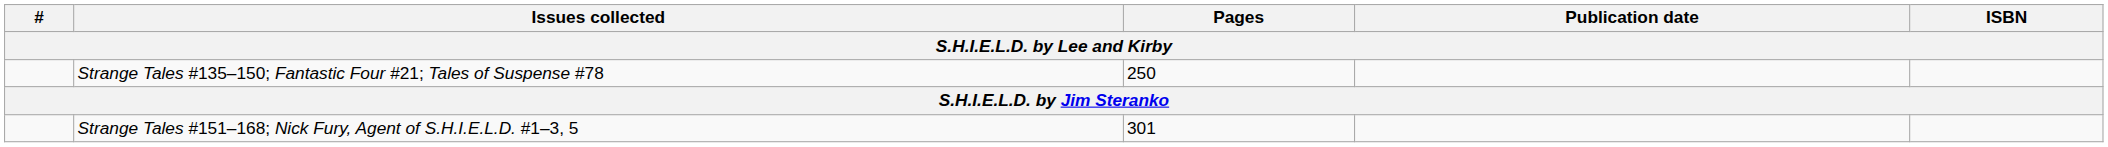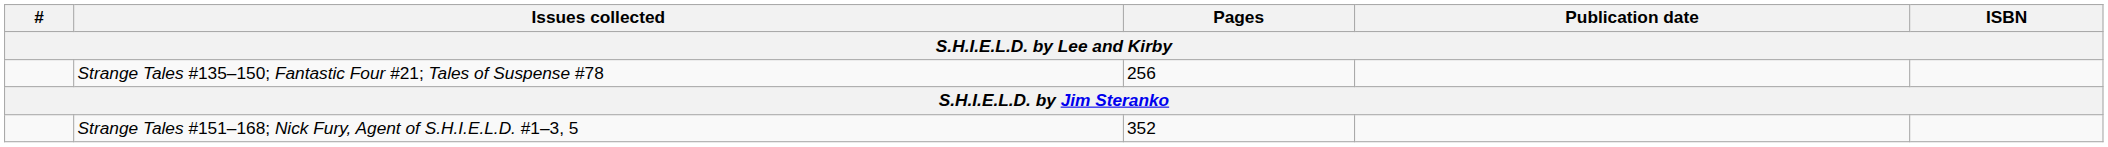(1141, 73) 250 -> (1141, 73) 256
(1141, 127) 301 -> (1141, 127) 352
